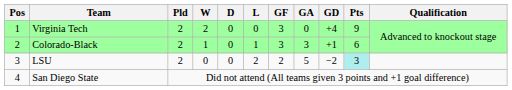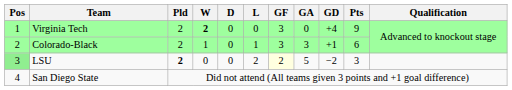(205, 28) normal -> (205, 28) bold
(17, 61) no background -> (17, 61) lightgreen background
(180, 61) normal -> (180, 61) bold
(281, 61) no background -> (281, 61) lightyellow background
(357, 61) paleturquoise background -> (357, 61) no background
